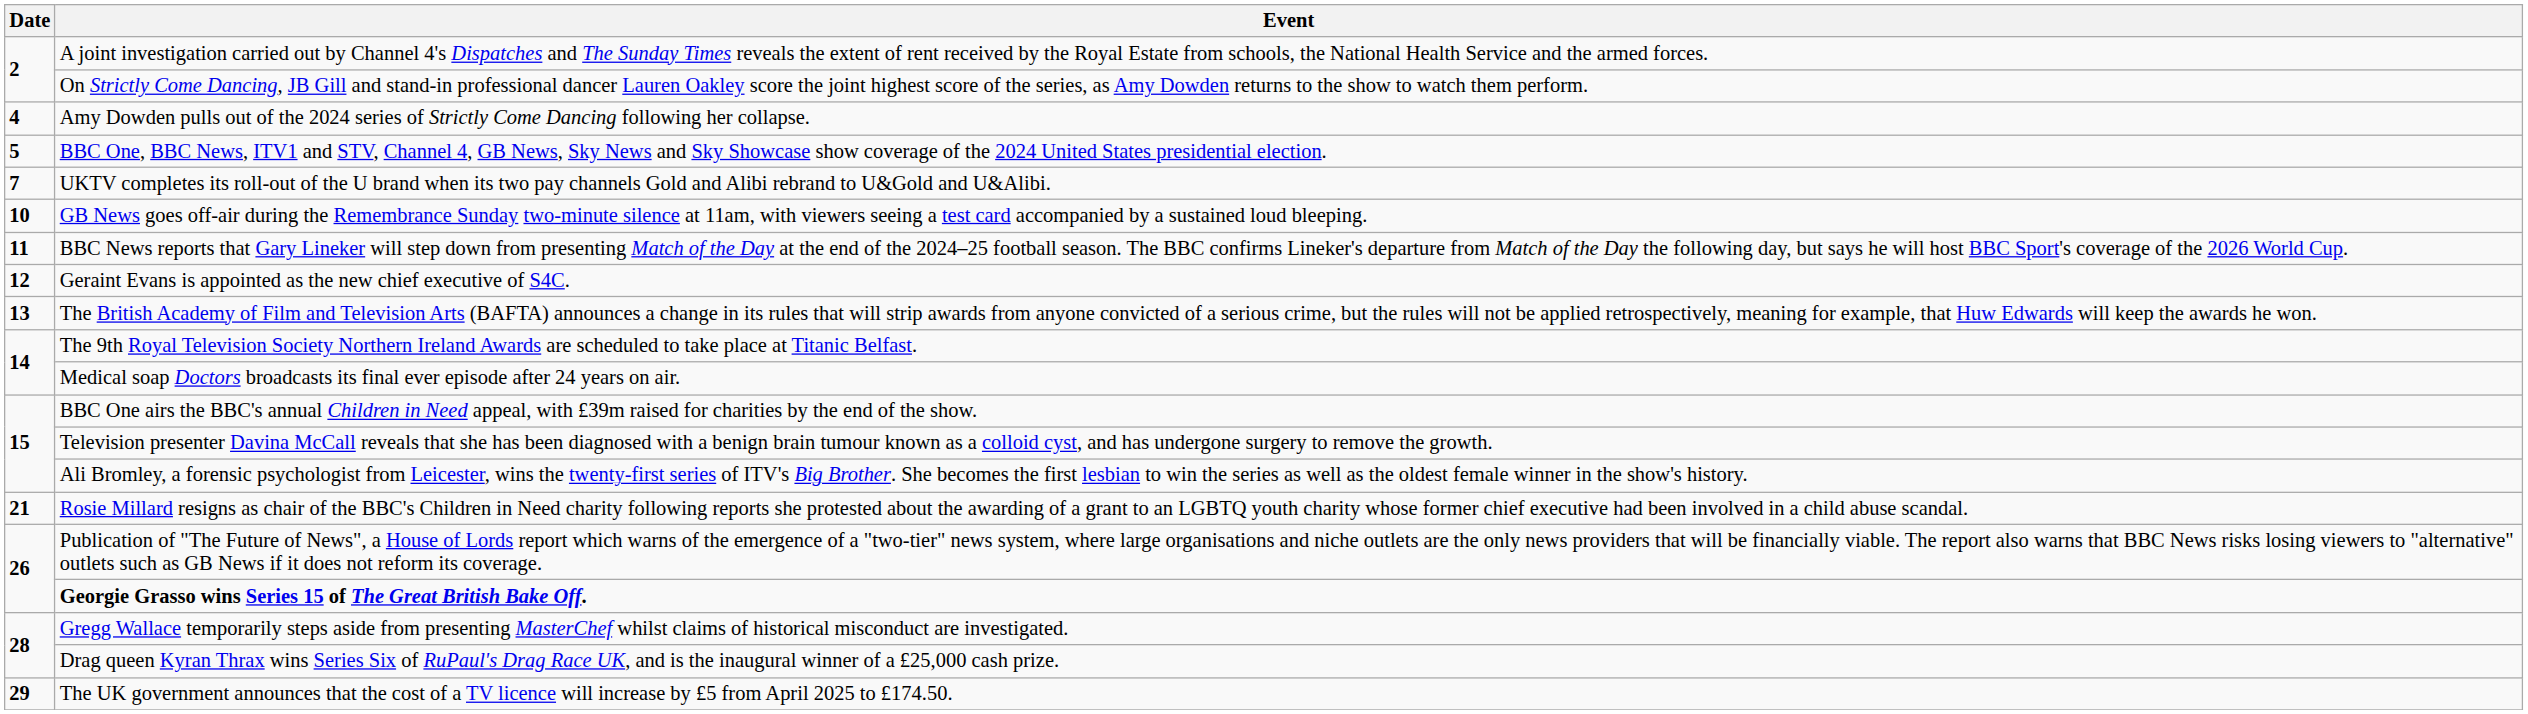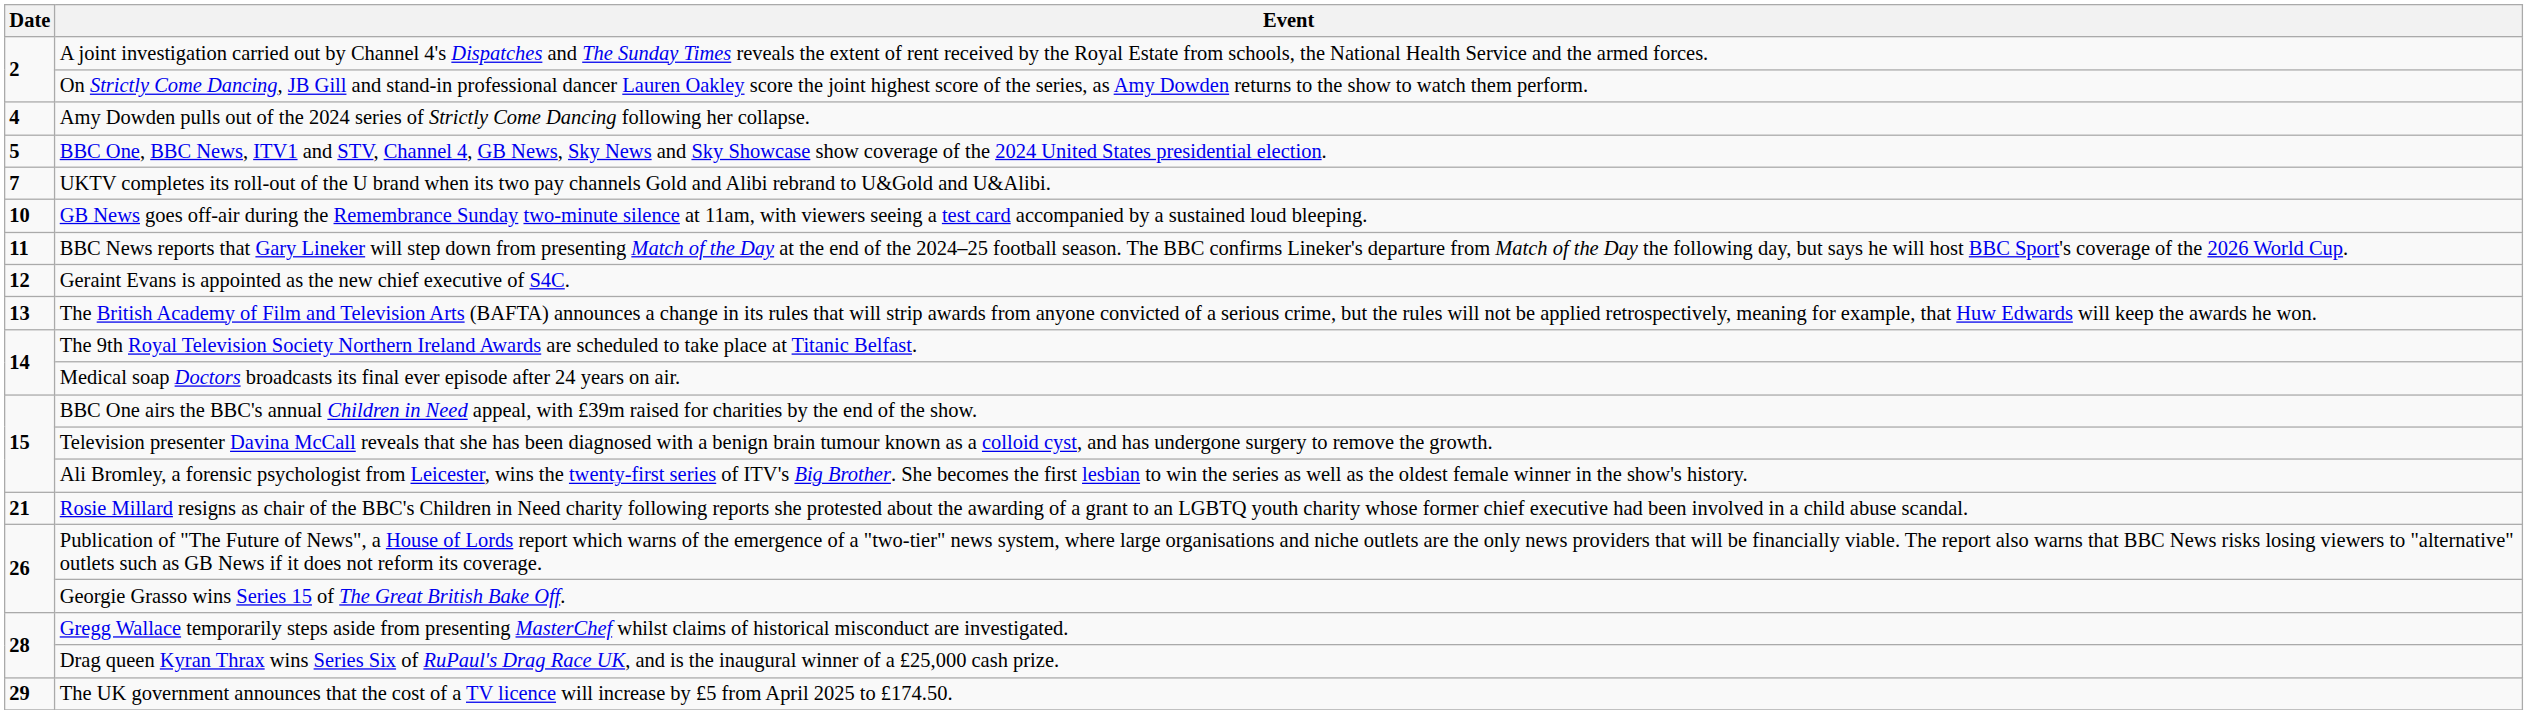(323, 595) bold -> (313, 595) normal
